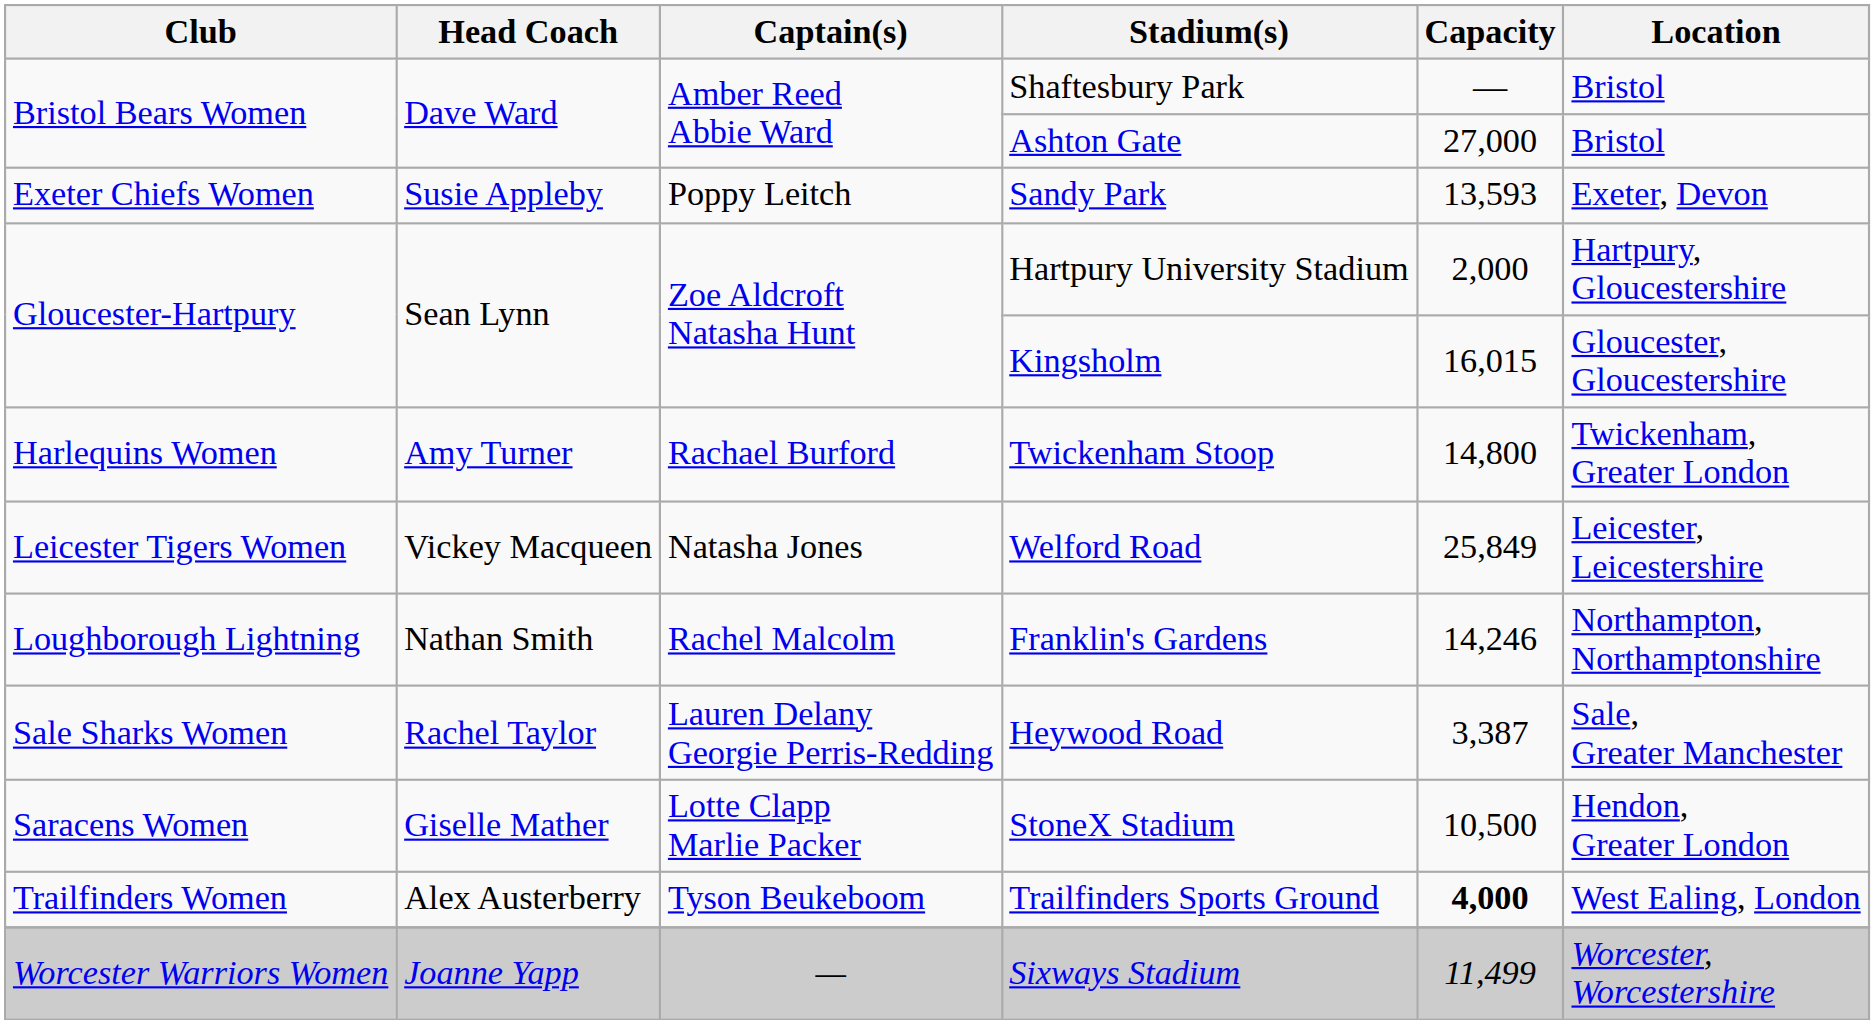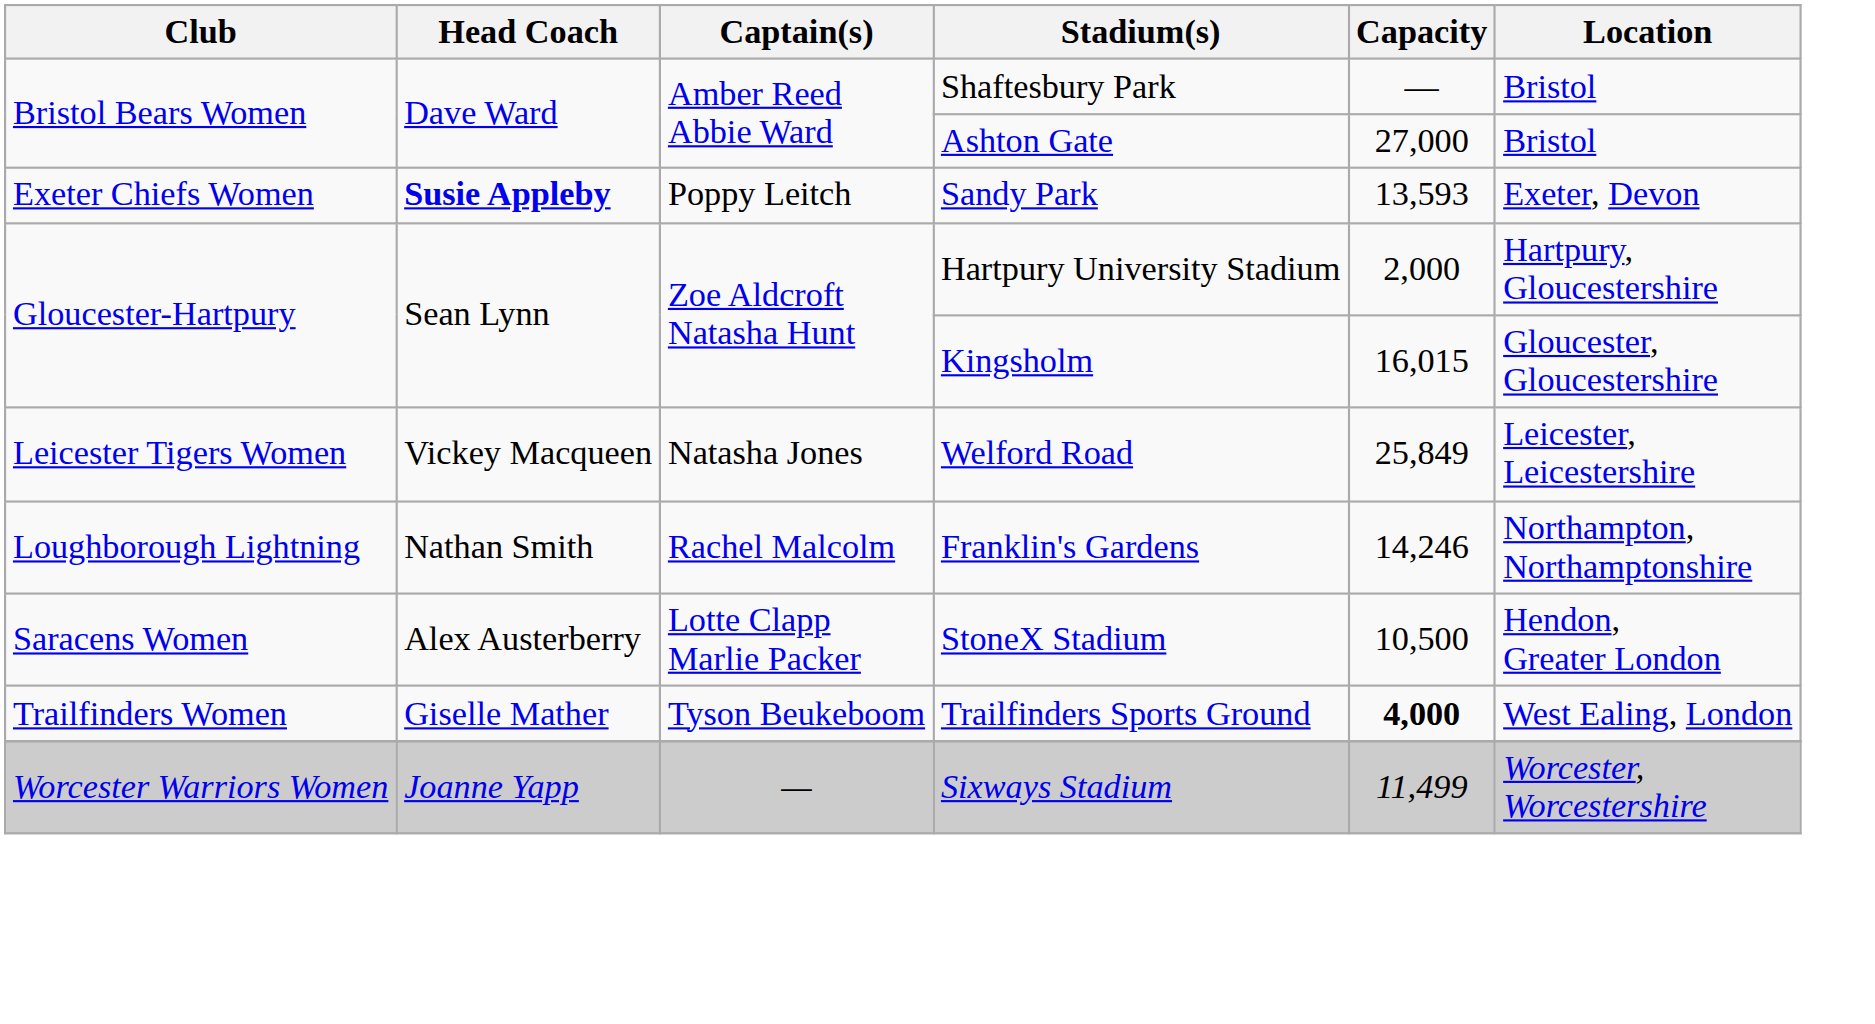(504, 194) normal -> (507, 194) bold
- row: (1142, 453)
- row: (1116, 732)
(506, 825) Giselle Mather -> (523, 639) Alex Austerberry
(523, 898) Alex Austerberry -> (506, 712) Giselle Mather
